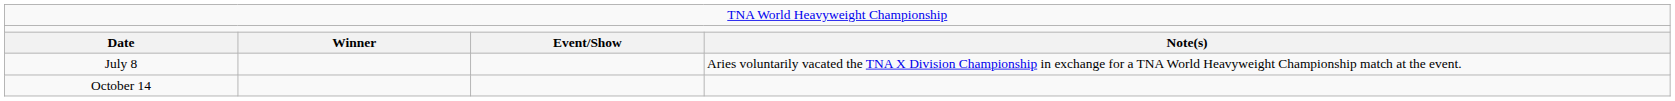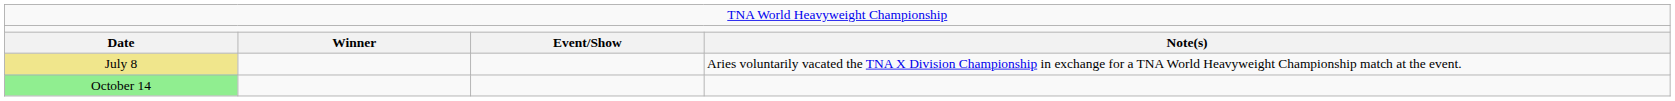(121, 63) no background -> (121, 63) khaki background
(121, 85) no background -> (121, 85) lightgreen background
